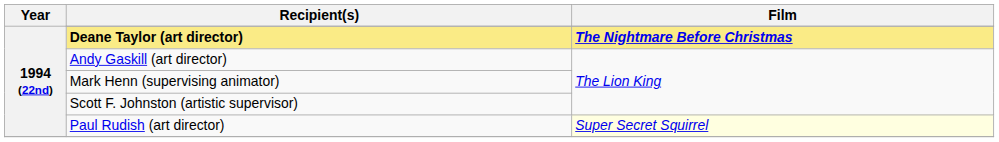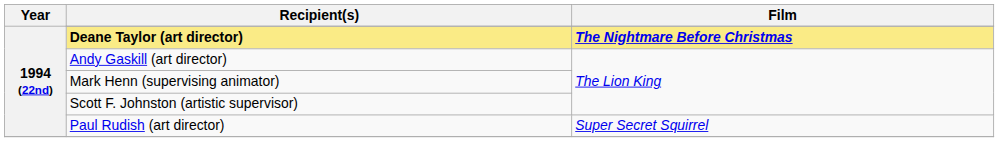(642, 125) lightyellow background -> (642, 125) no background
